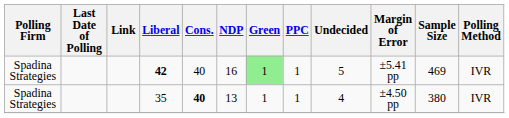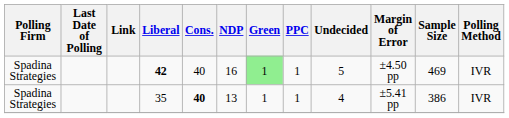(393, 71) ±5.41 pp -> (393, 71) ±4.50 pp
(393, 99) ±4.50 pp -> (393, 99) ±5.41 pp
(437, 99) 380 -> (437, 99) 386
